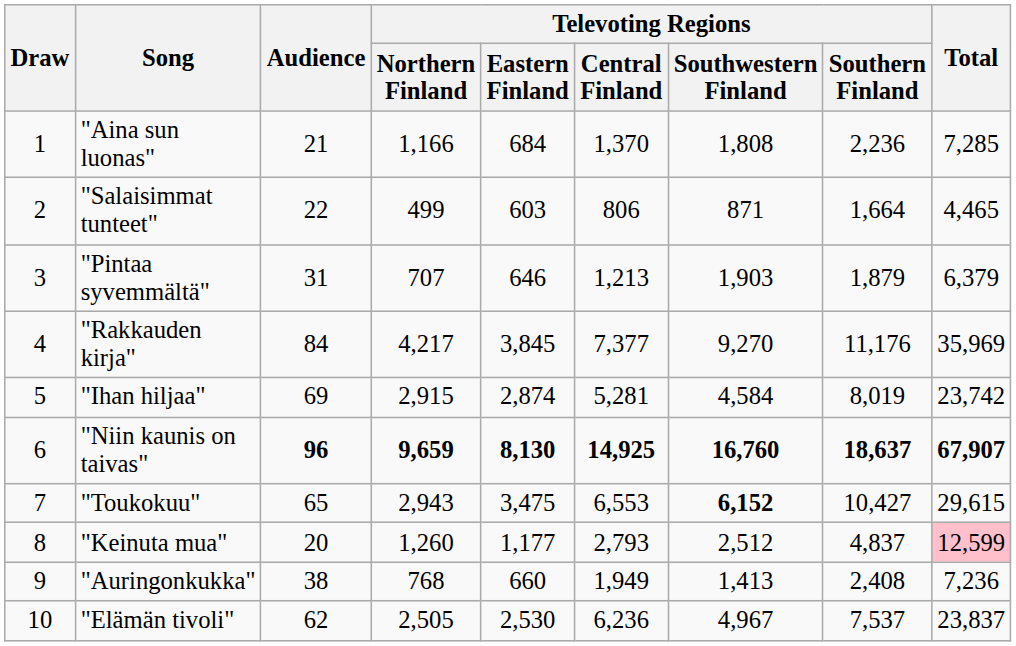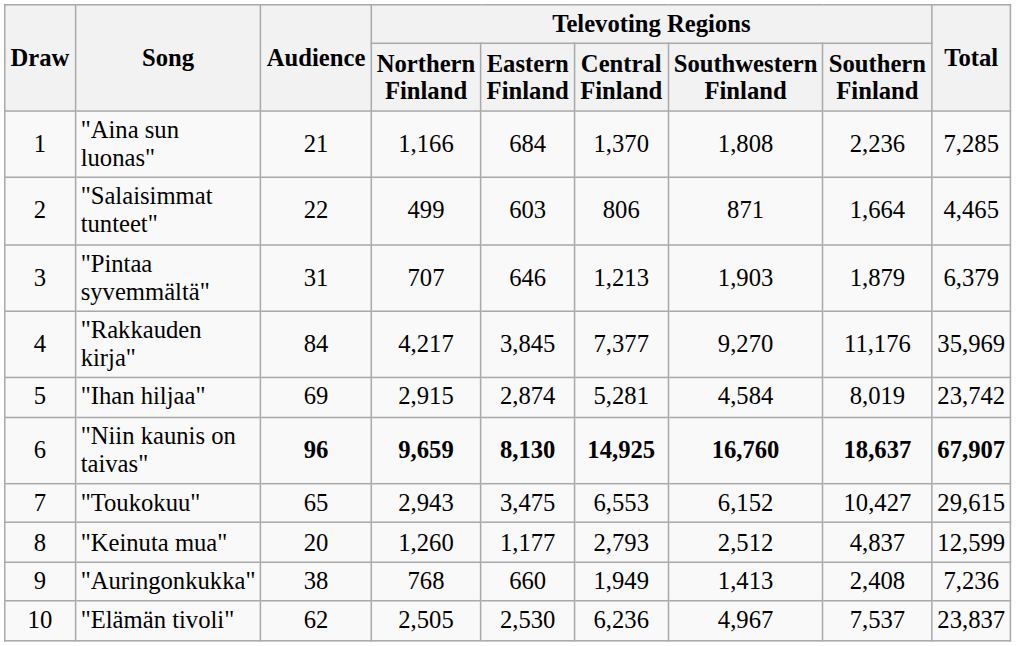(746, 502) bold -> (746, 502) normal
(971, 542) pink background -> (971, 542) no background
